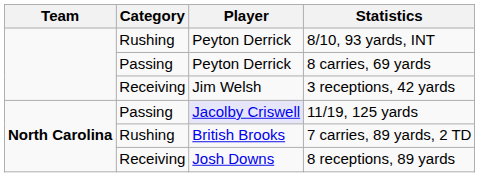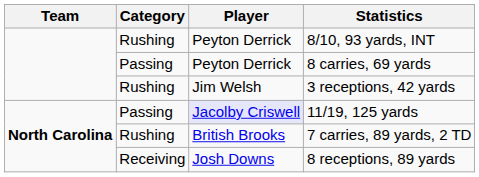(152, 88) Receiving -> (147, 88) Rushing
